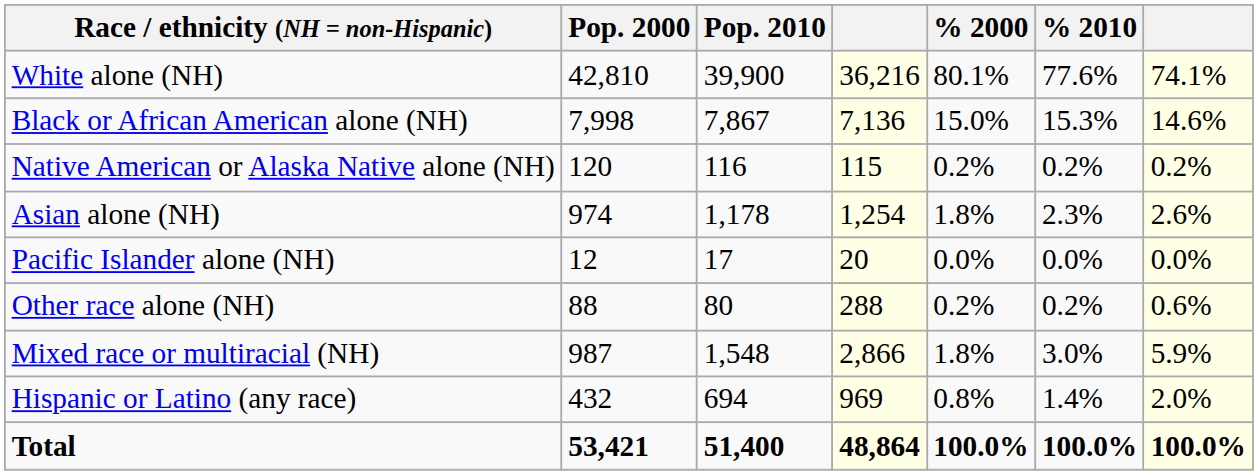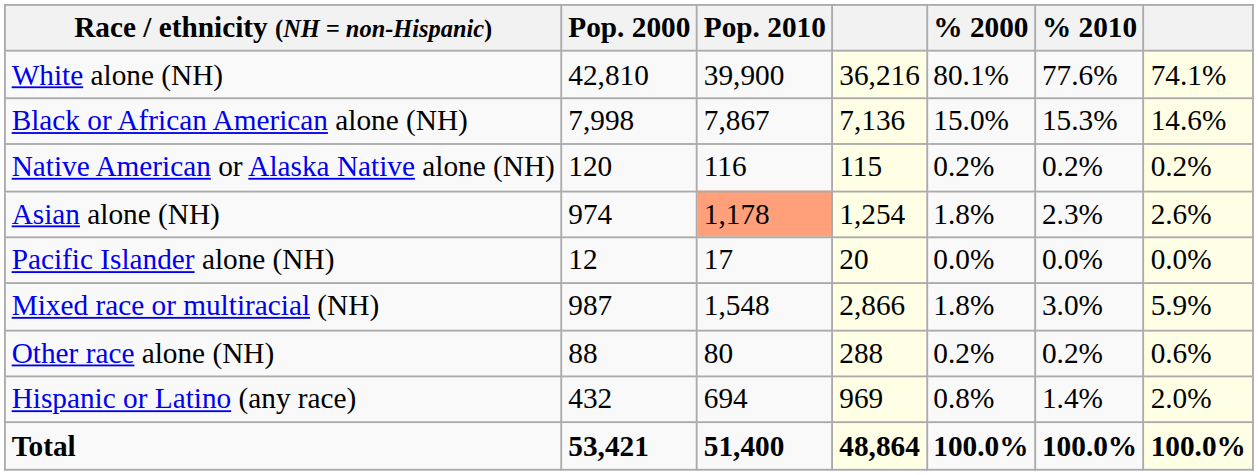(737, 213) no background -> (737, 213) lightsalmon background
rows swapped: (143, 306) <-> (195, 352)
